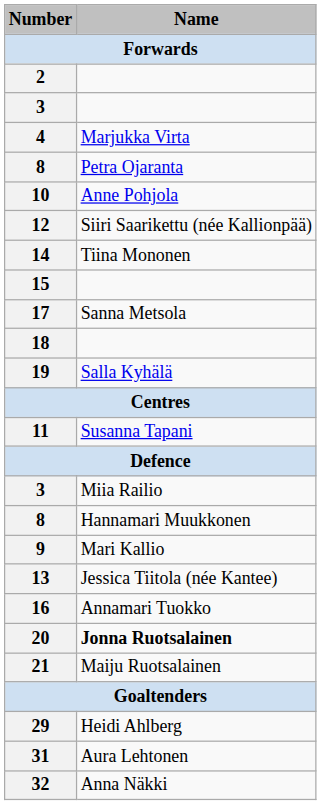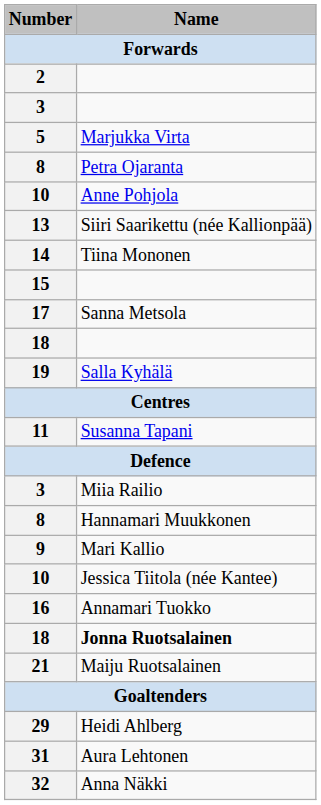(41, 137) 4 -> (41, 137) 5
(41, 225) 12 -> (41, 225) 13
(41, 579) 13 -> (41, 579) 10
(41, 638) 20 -> (41, 638) 18
